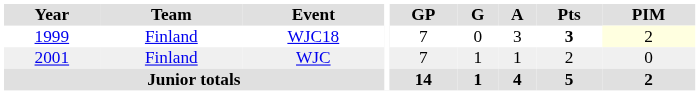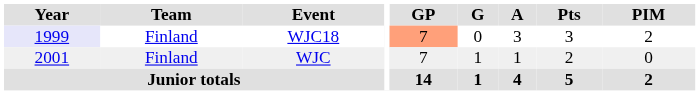(52, 36) no background -> (52, 36) lavender background
(423, 36) no background -> (423, 36) lightsalmon background
(569, 36) bold -> (569, 36) normal
(649, 36) lightyellow background -> (649, 36) no background
